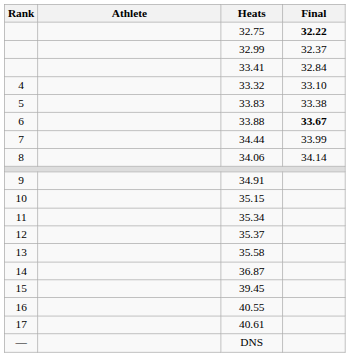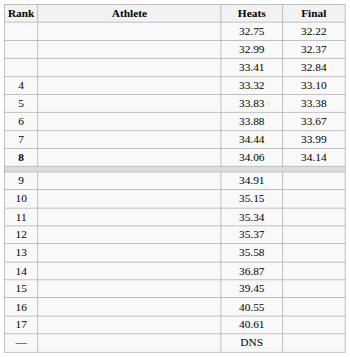(314, 31) bold -> (314, 31) normal
(314, 121) bold -> (314, 121) normal
(21, 157) normal -> (21, 157) bold
